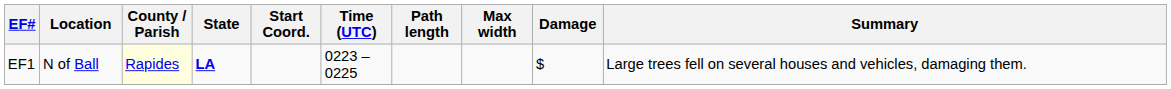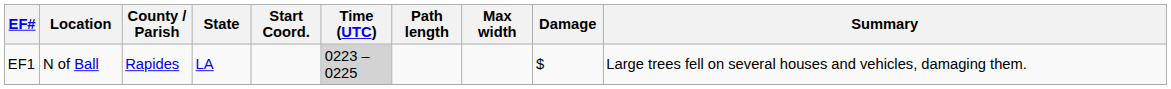(152, 64) lightyellow background -> (152, 64) no background
(205, 64) bold -> (205, 64) normal
(347, 64) no background -> (347, 64) lightgrey background
